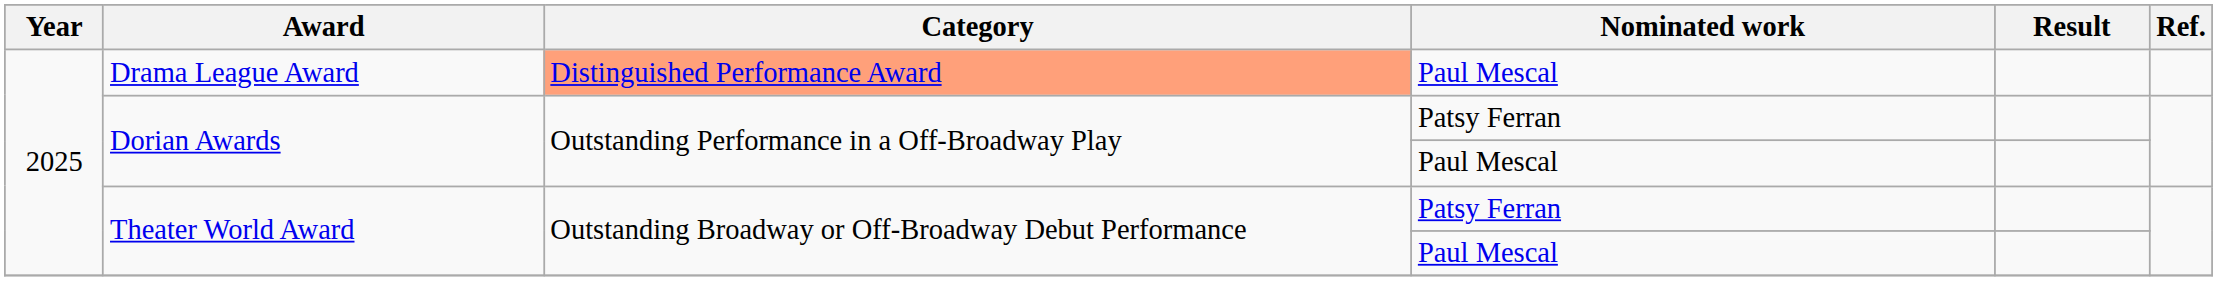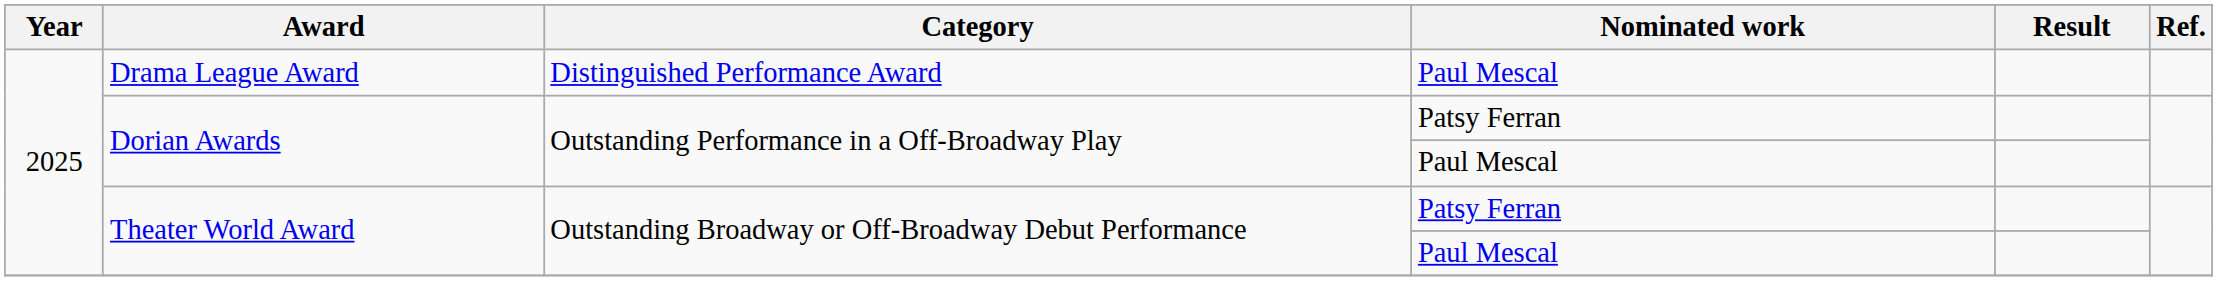(746, 72) lightsalmon background -> (746, 72) no background
